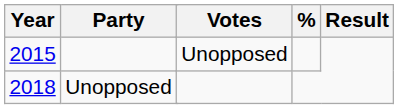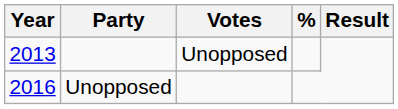(33, 53) 2015 -> (33, 53) 2013
(33, 86) 2018 -> (33, 86) 2016
